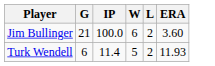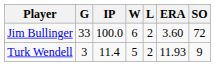+ column: (200, 14)
(84, 33) 21 -> (84, 33) 33
(84, 52) 6 -> (84, 52) 3
